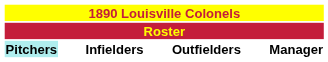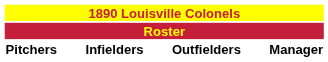(31, 49) paleturquoise background -> (31, 49) no background
